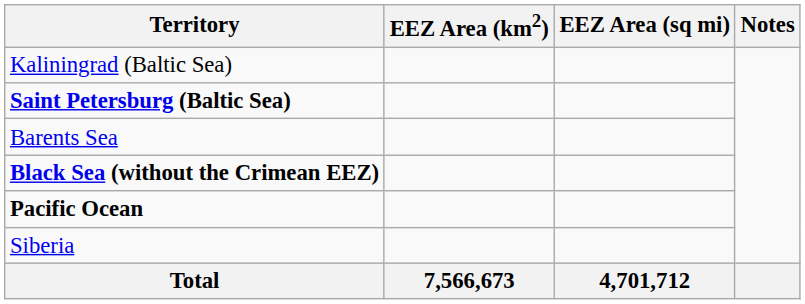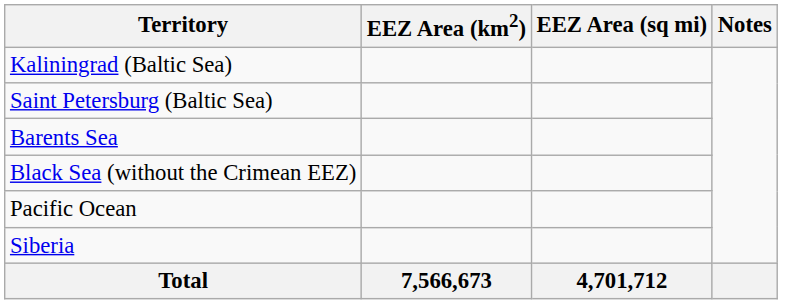(150, 100) bold -> (141, 100) normal
(195, 172) bold -> (183, 172) normal
(77, 208) bold -> (73, 208) normal
